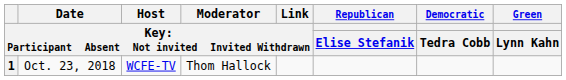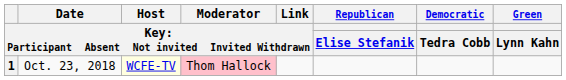(151, 66) no background -> (151, 66) lightyellow background
(229, 66) no background -> (229, 66) pink background
